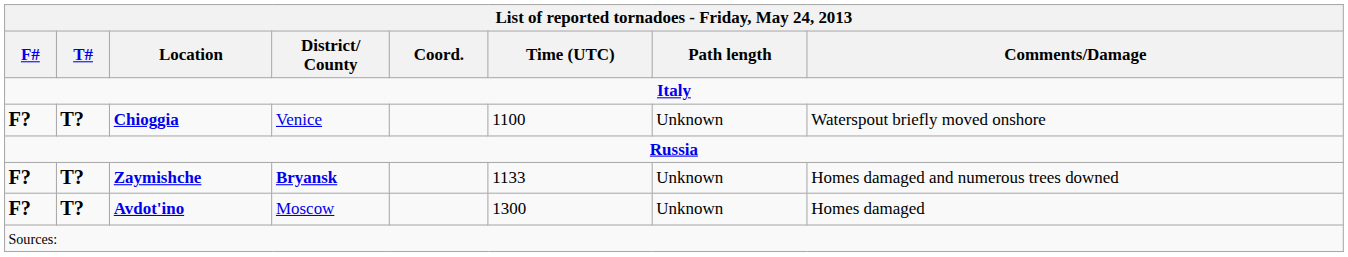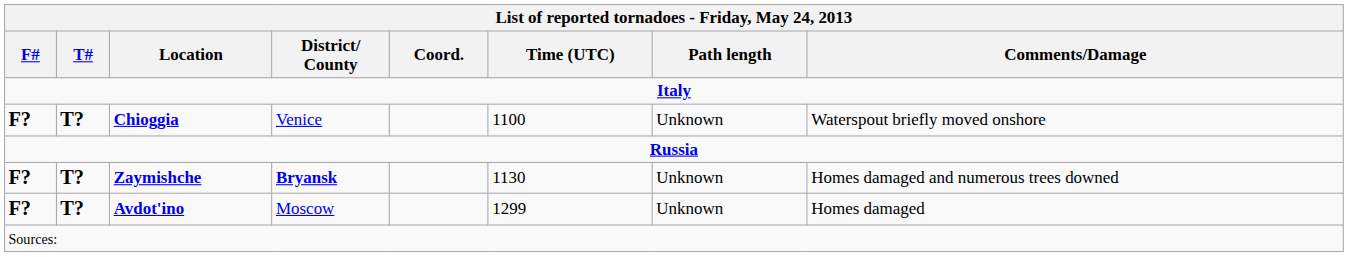(509, 177) 1133 -> (509, 177) 1130
(509, 209) 1300 -> (509, 209) 1299
